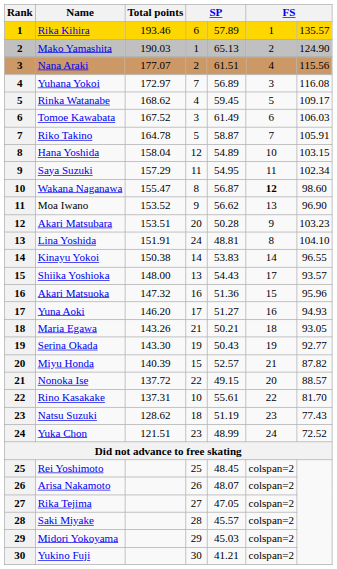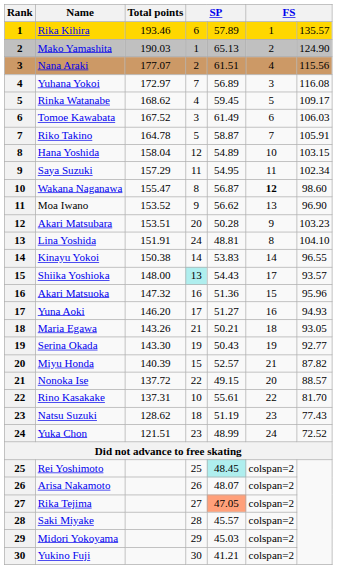(196, 275) no background -> (196, 275) paleturquoise background
(226, 468) no background -> (226, 468) paleturquoise background
(226, 503) no background -> (226, 503) lightsalmon background
